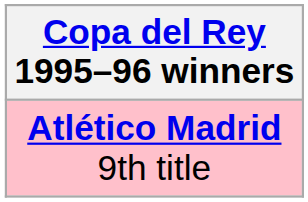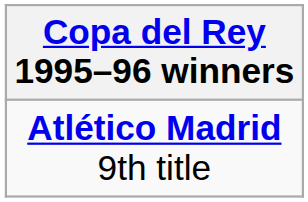(154, 147) pink background -> (154, 147) no background
